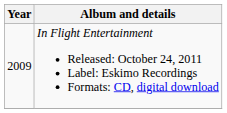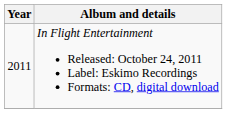(19, 66) 2009 -> (19, 66) 2011
